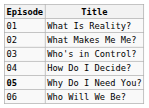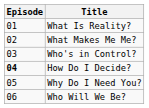(12, 68) normal -> (12, 68) bold
(12, 82) bold -> (12, 82) normal
